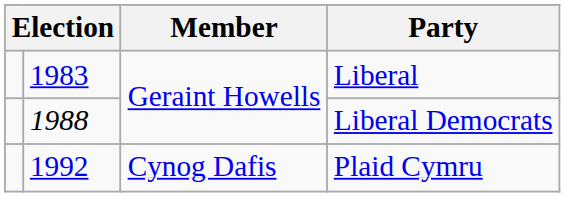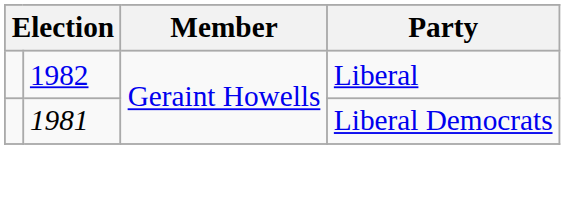(59, 74) 1983 -> (59, 74) 1982
(59, 120) 1988 -> (59, 120) 1981
- row: (408, 167)
